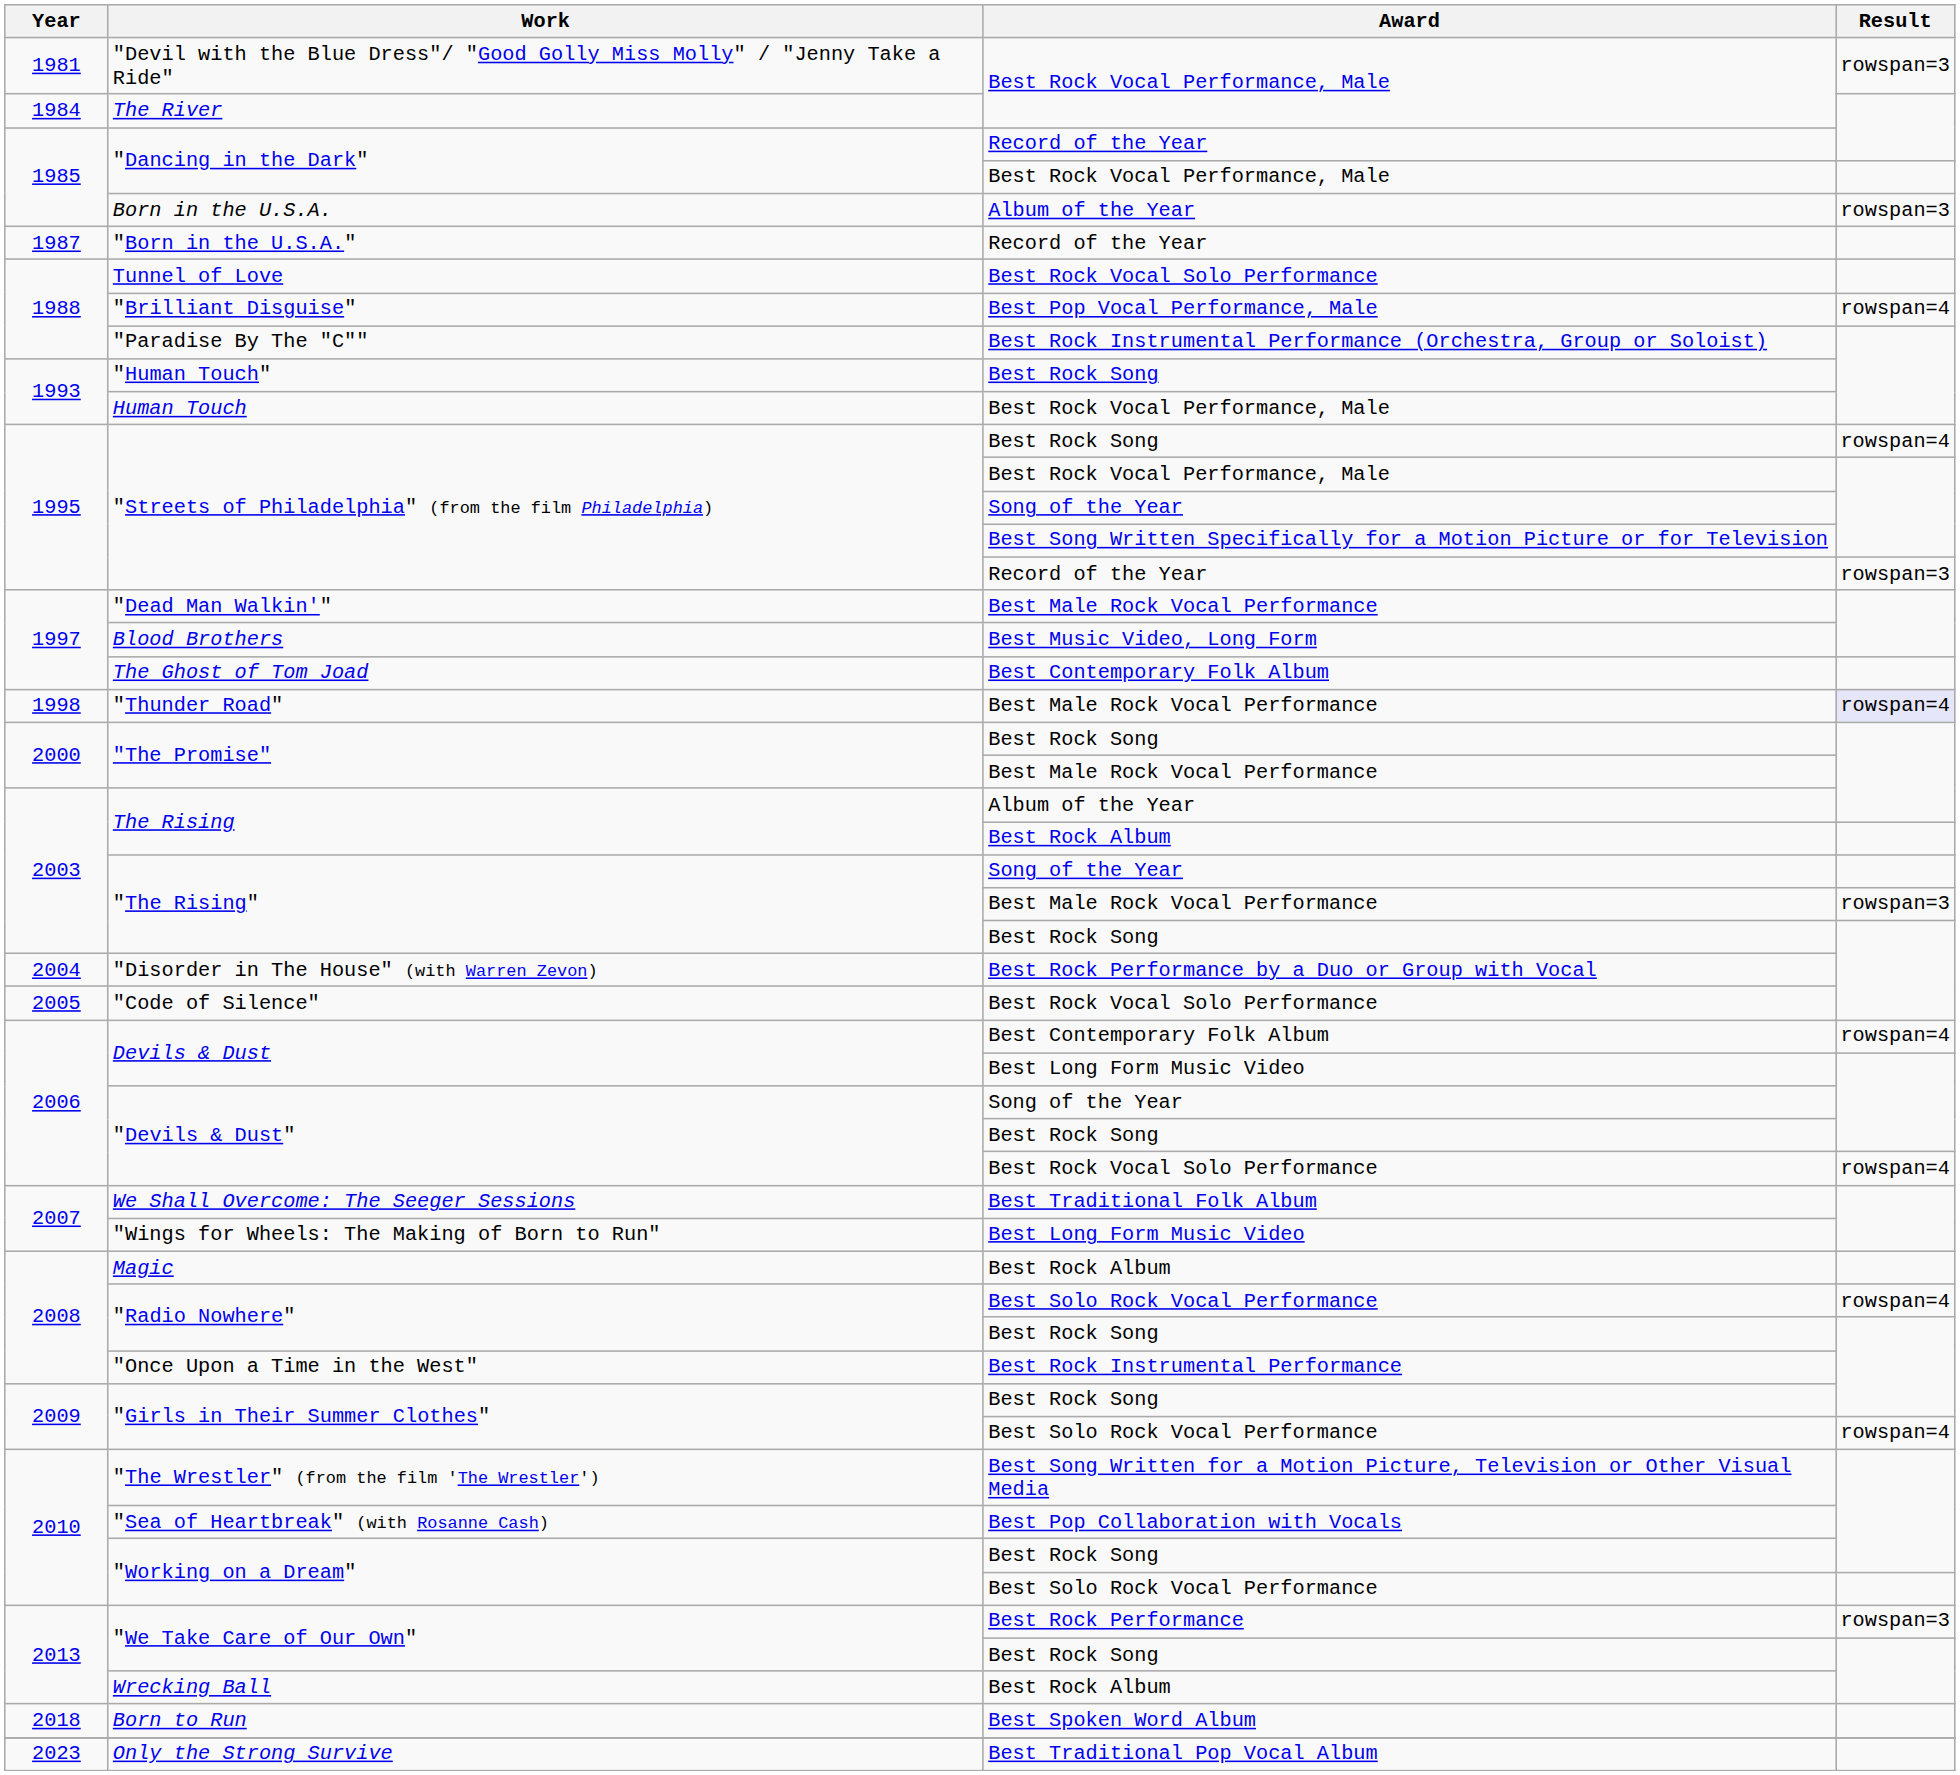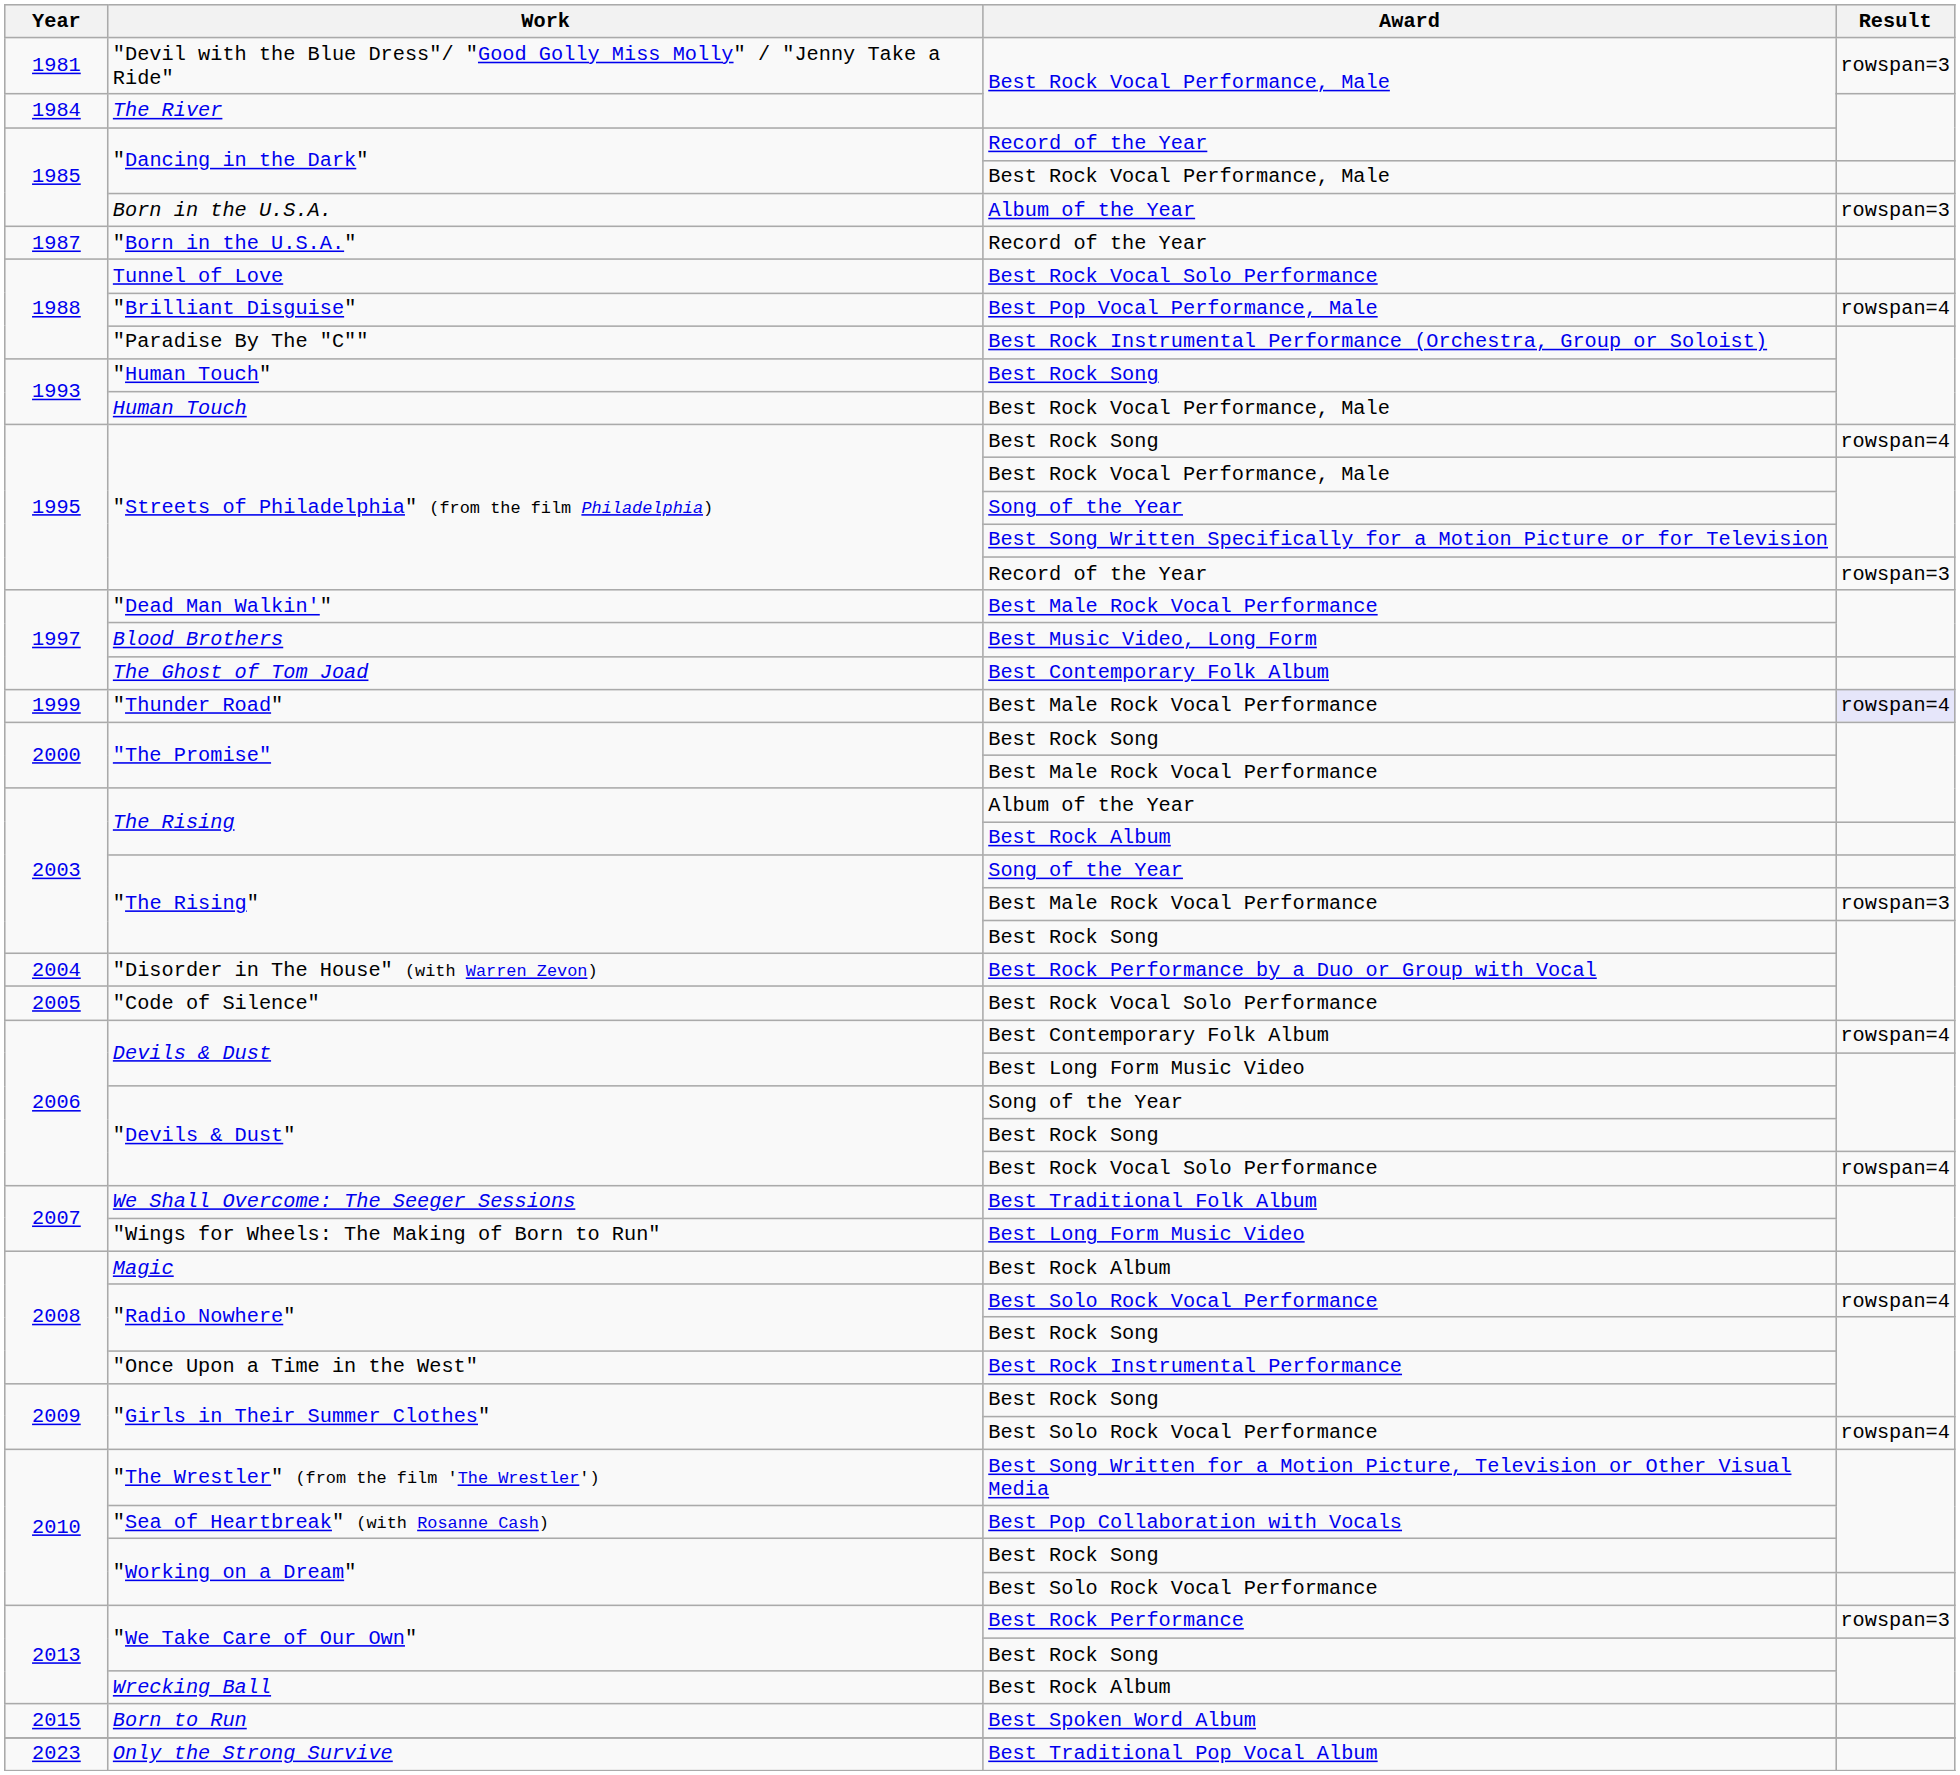(56, 706) 1998 -> (56, 706) 1999
(56, 1721) 2018 -> (56, 1721) 2015
